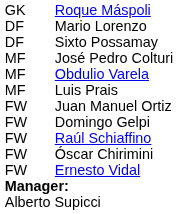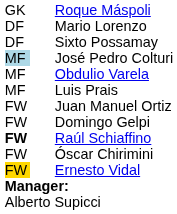(15, 58) no background -> (15, 58) lightblue background
(16, 138) normal -> (16, 138) bold
(16, 170) no background -> (16, 170) gold background
